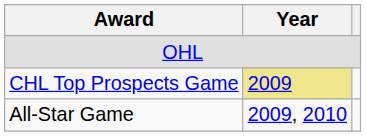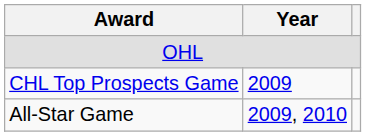(270, 83) khaki background -> (270, 83) no background
